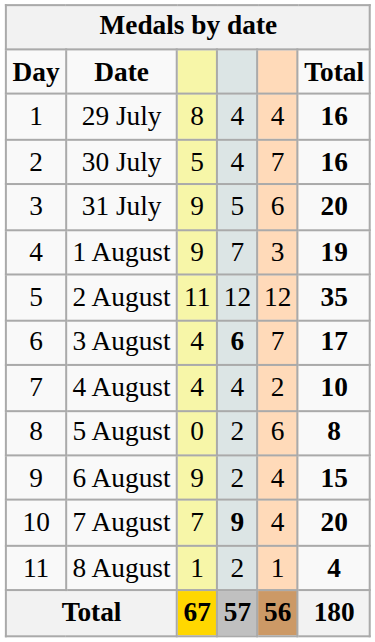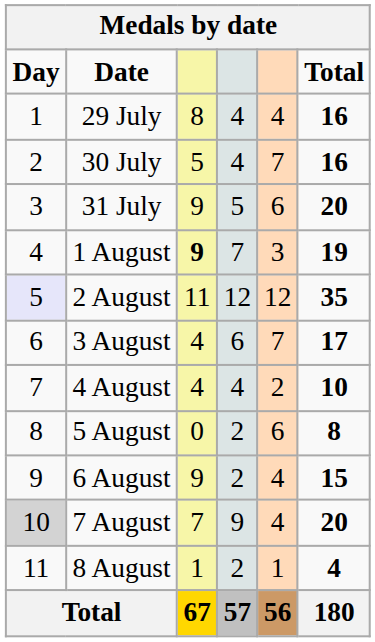(197, 251) normal -> (197, 251) bold
(36, 296) no background -> (36, 296) lavender background
(237, 342) bold -> (237, 342) normal
(36, 522) no background -> (36, 522) lightgrey background
(237, 522) bold -> (237, 522) normal
